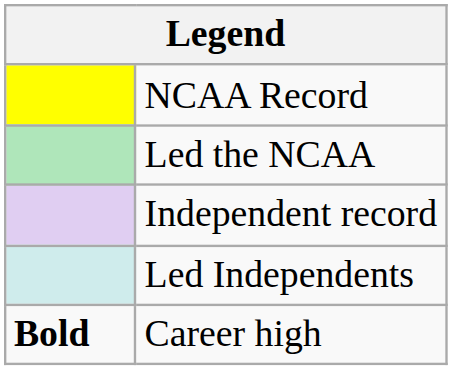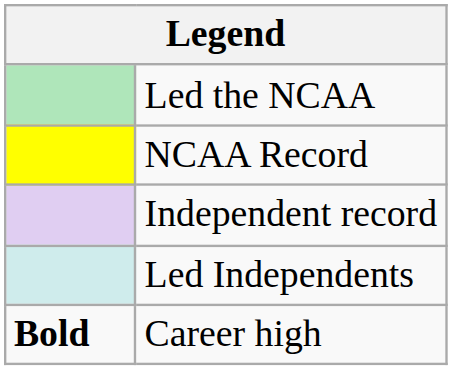rows swapped: (256, 94) <-> (260, 154)
